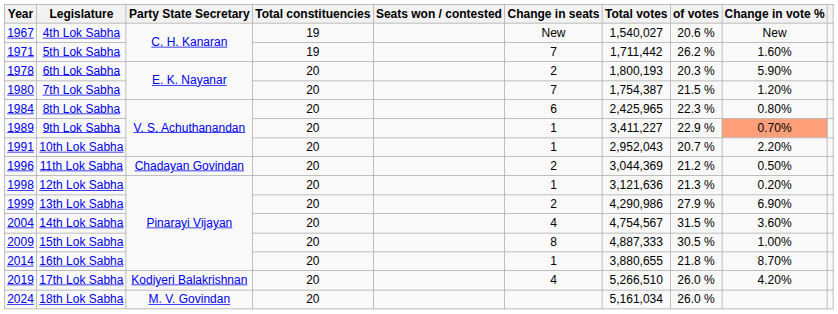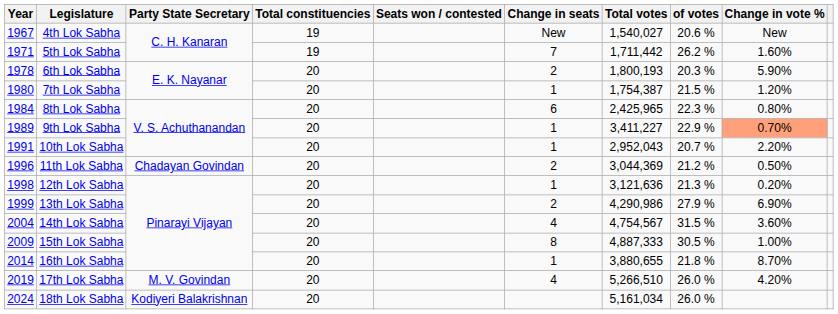(553, 90) 7 -> (553, 90) 1
(189, 280) Kodiyeri Balakrishnan -> (189, 280) M. V. Govindan
(189, 299) M. V. Govindan -> (189, 299) Kodiyeri Balakrishnan
